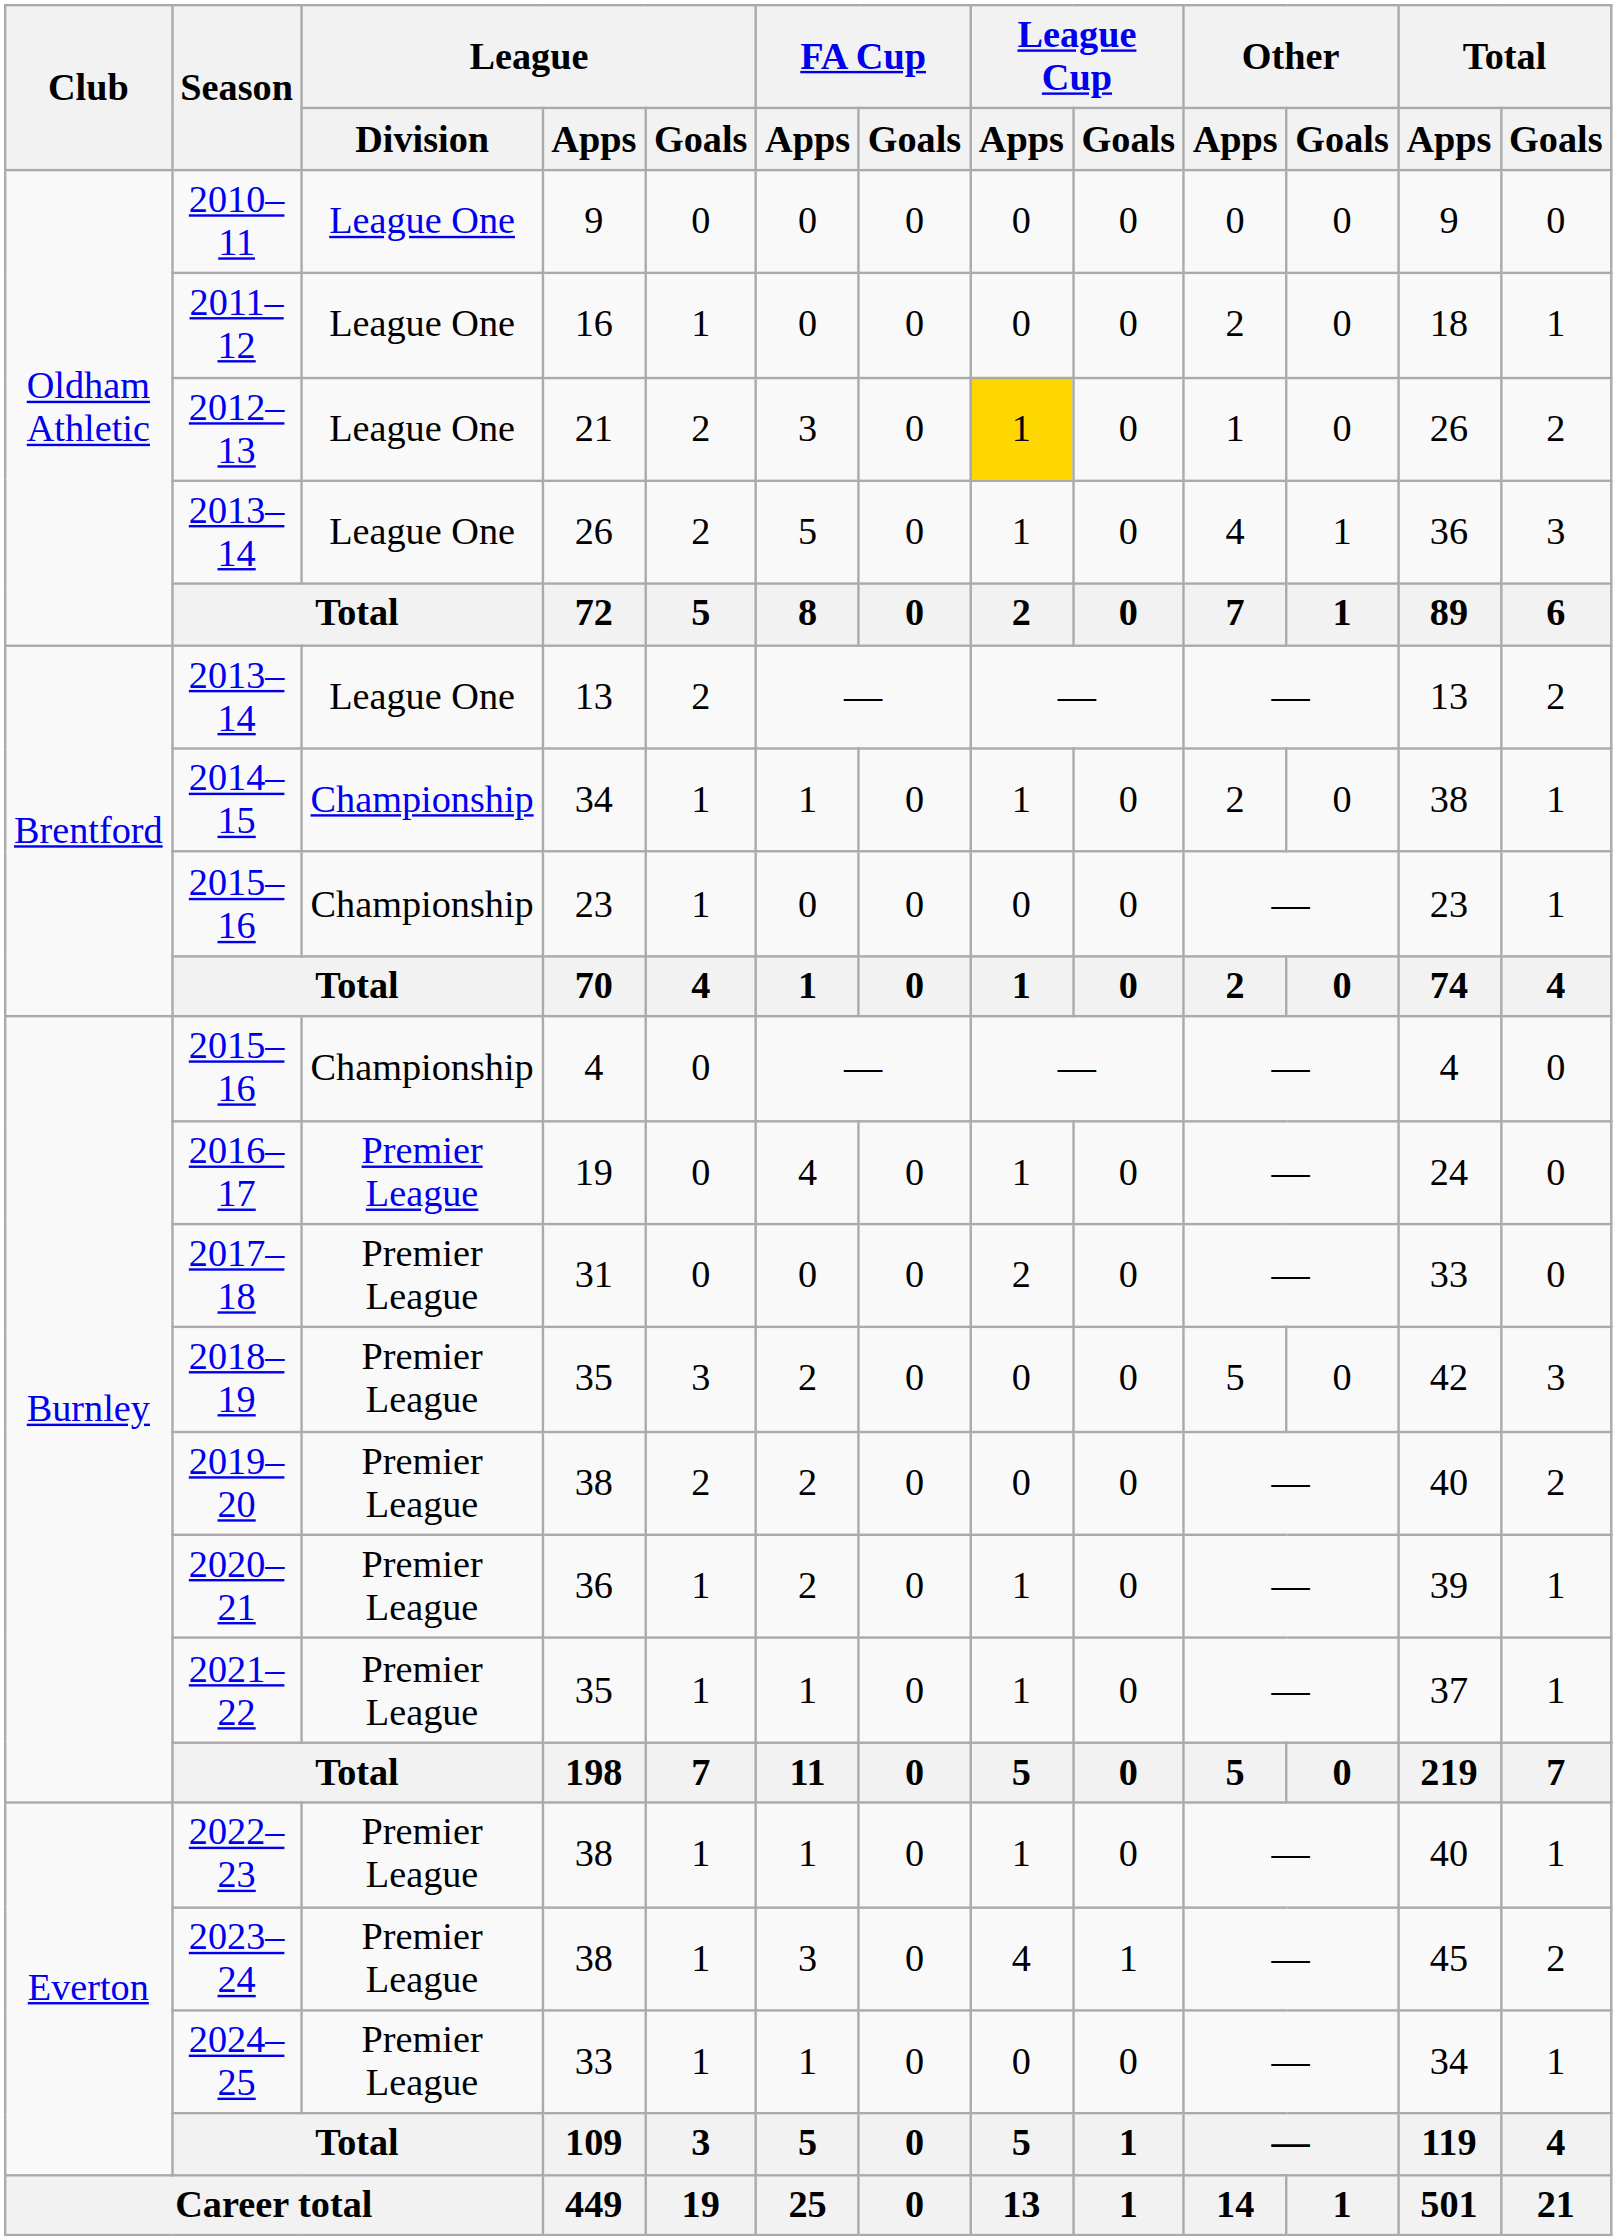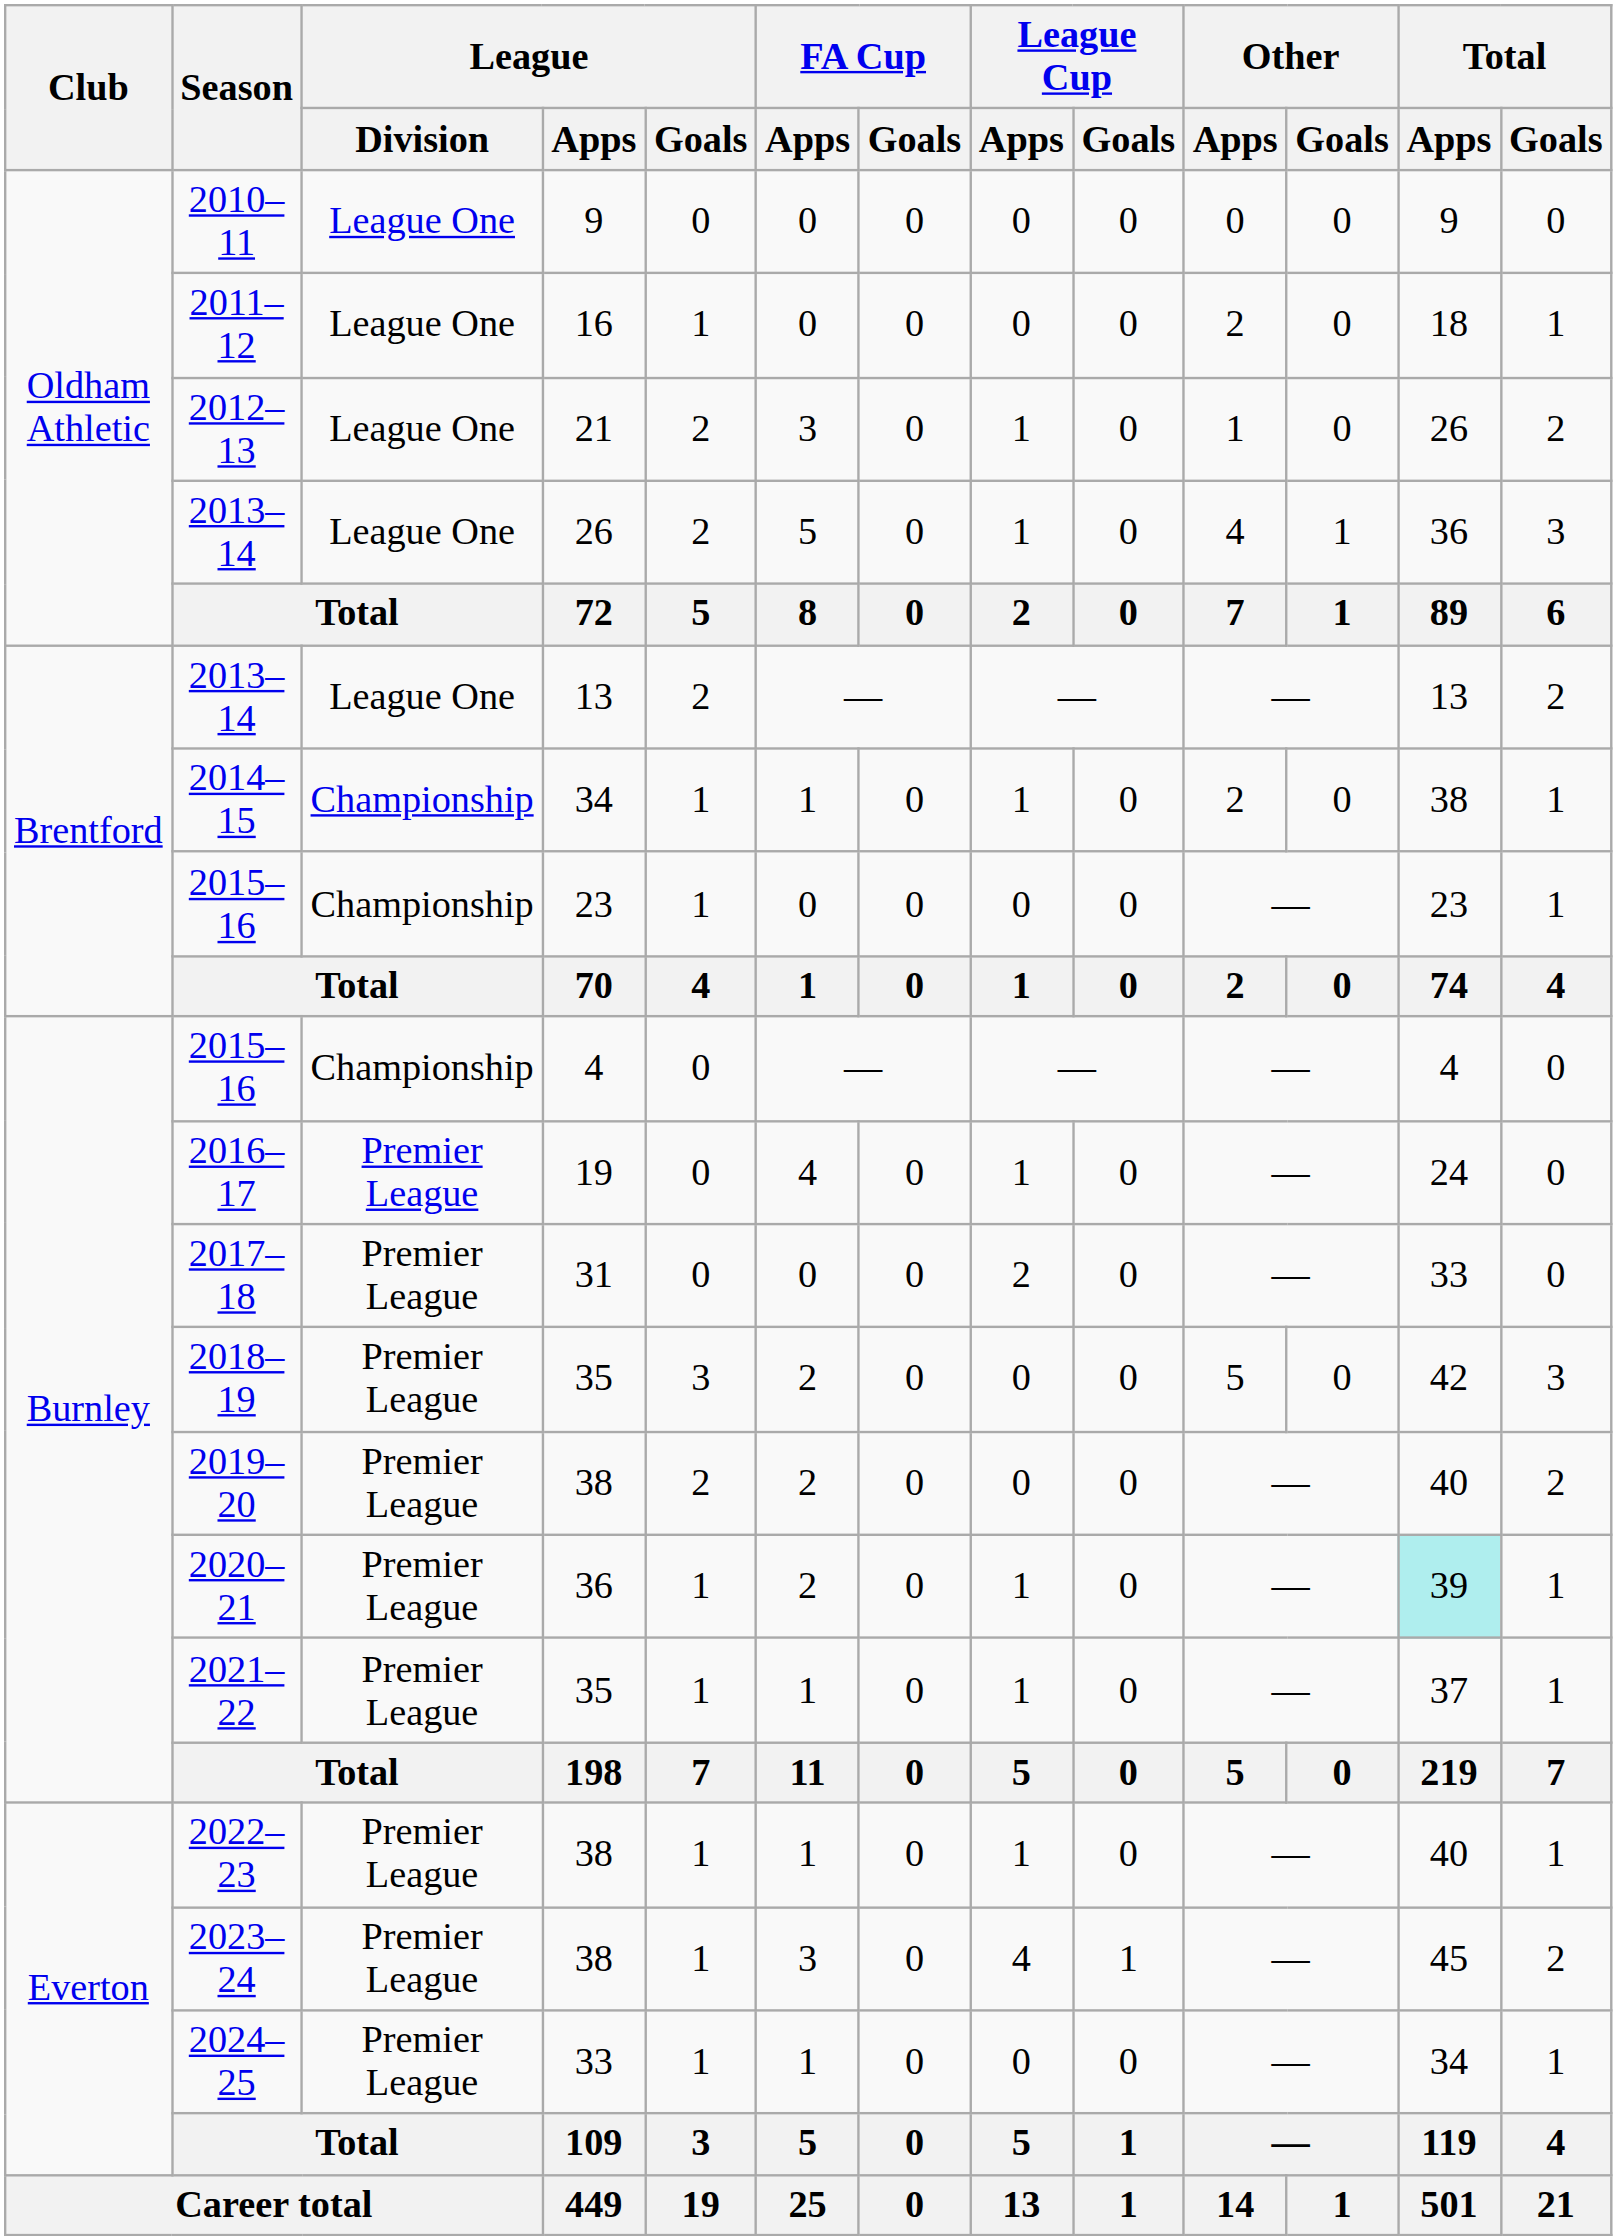(1021, 427) gold background -> (1021, 427) no background
(1449, 1585) no background -> (1449, 1585) paleturquoise background
